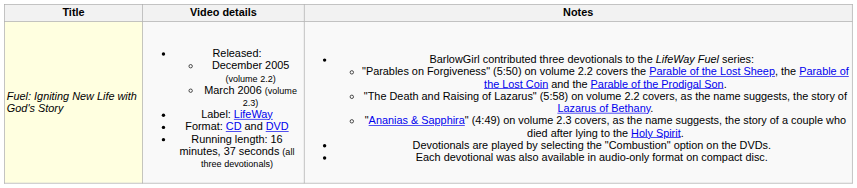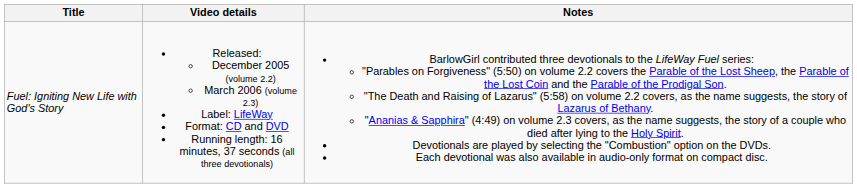(72, 102) lightyellow background -> (72, 102) no background
